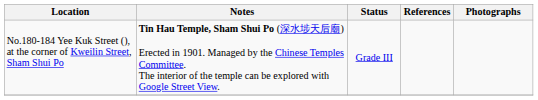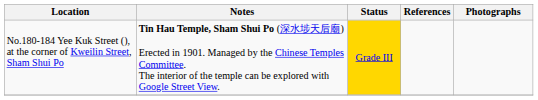(374, 57) no background -> (374, 57) gold background
